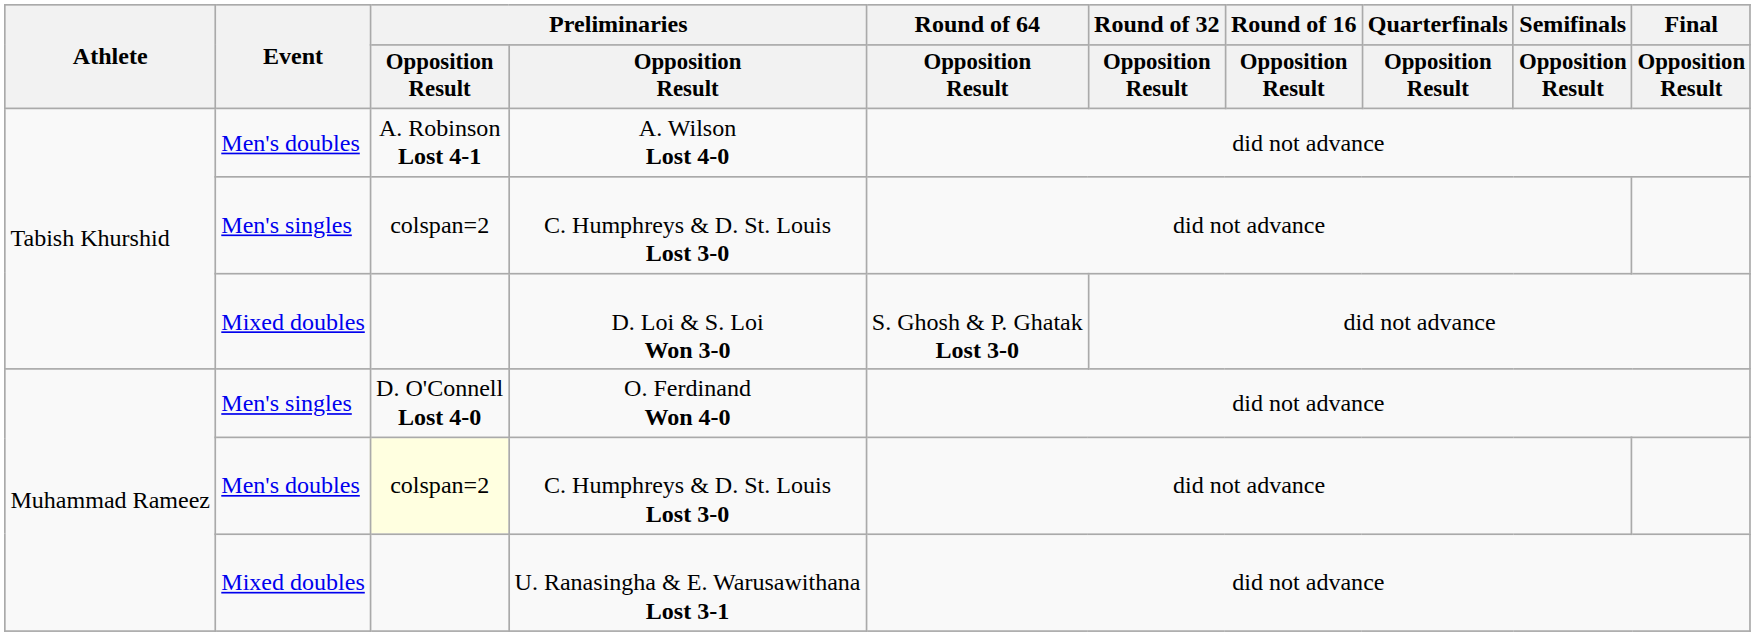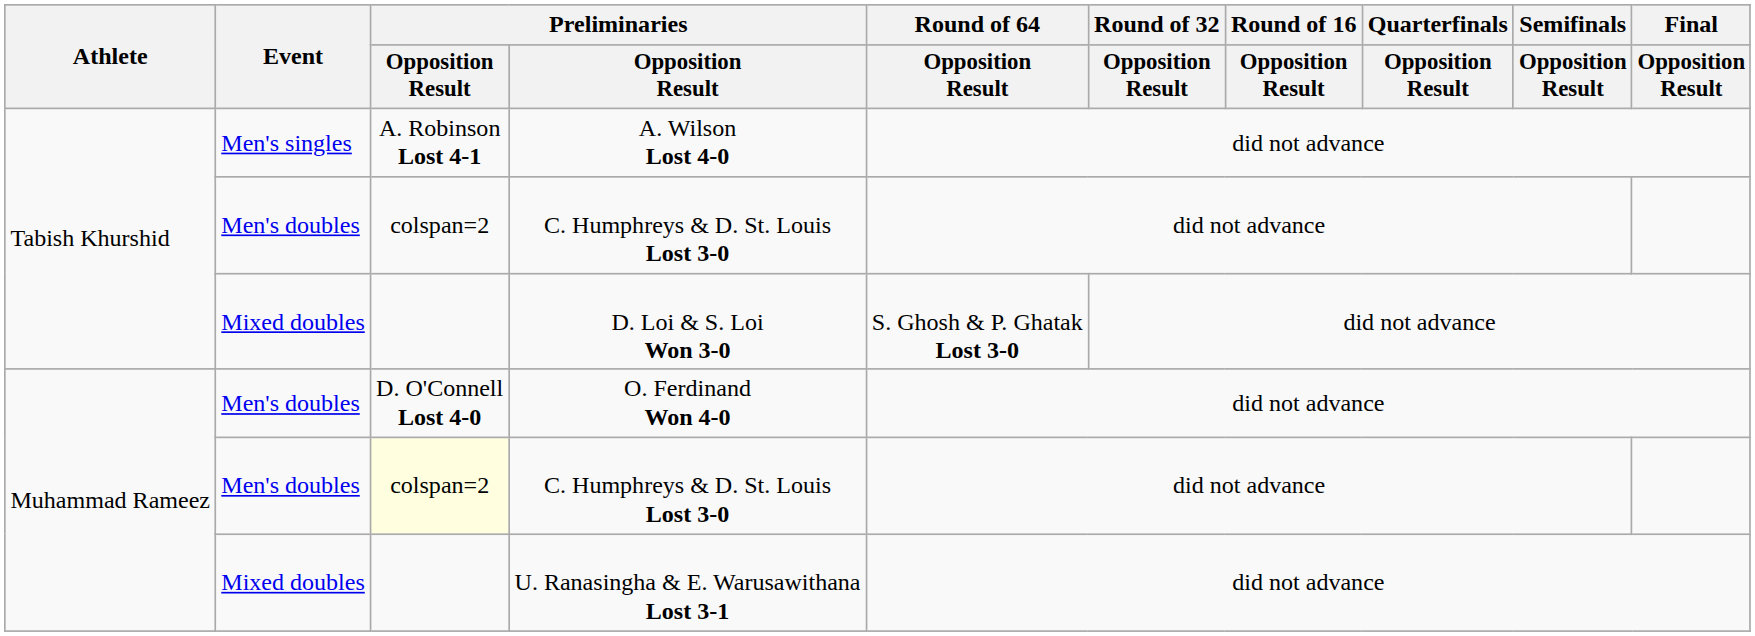(291, 142) Men's doubles -> (287, 142) Men's singles
(287, 225) Men's singles -> (291, 225) Men's doubles
(287, 403) Men's singles -> (291, 403) Men's doubles
